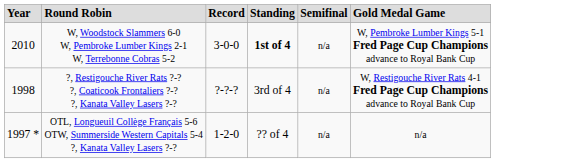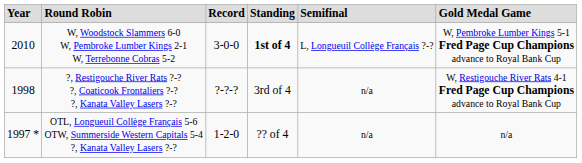(324, 46) n/a -> (367, 46) L, Longueuil Collège Français ?-?
